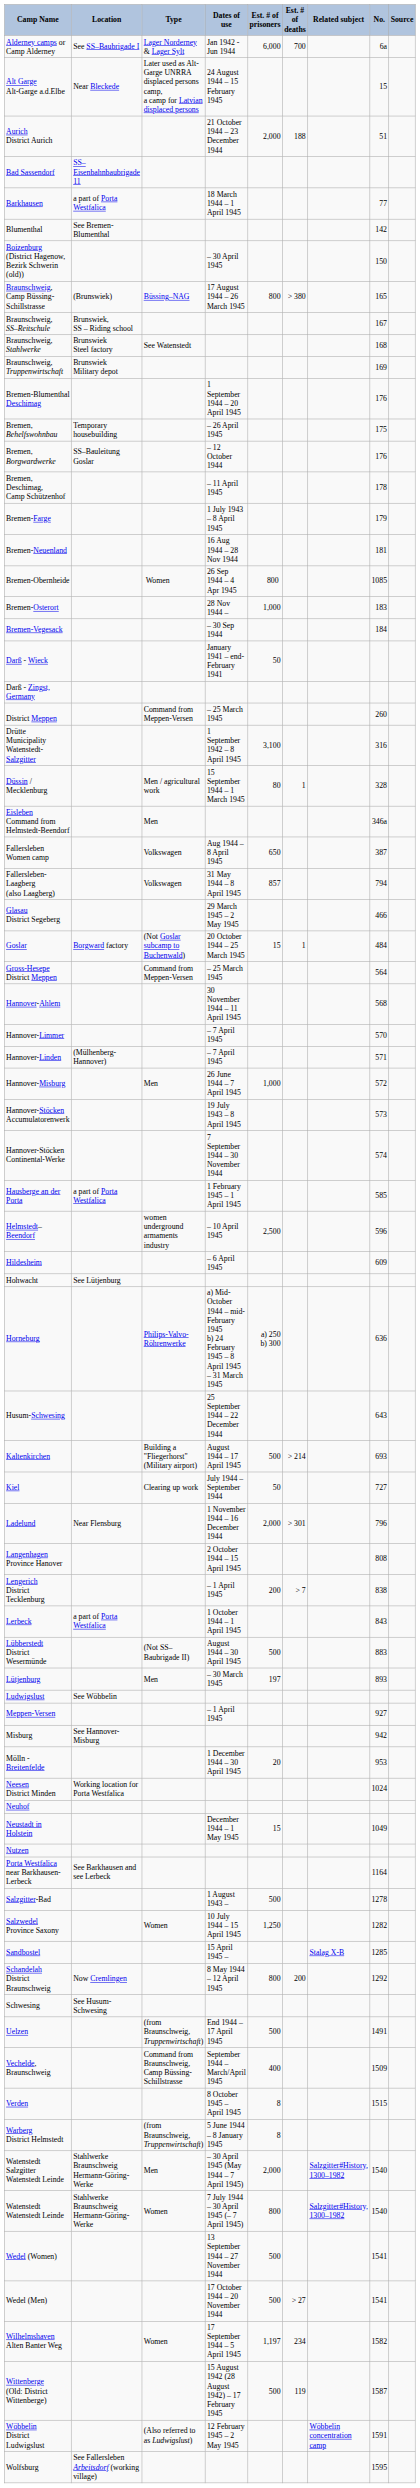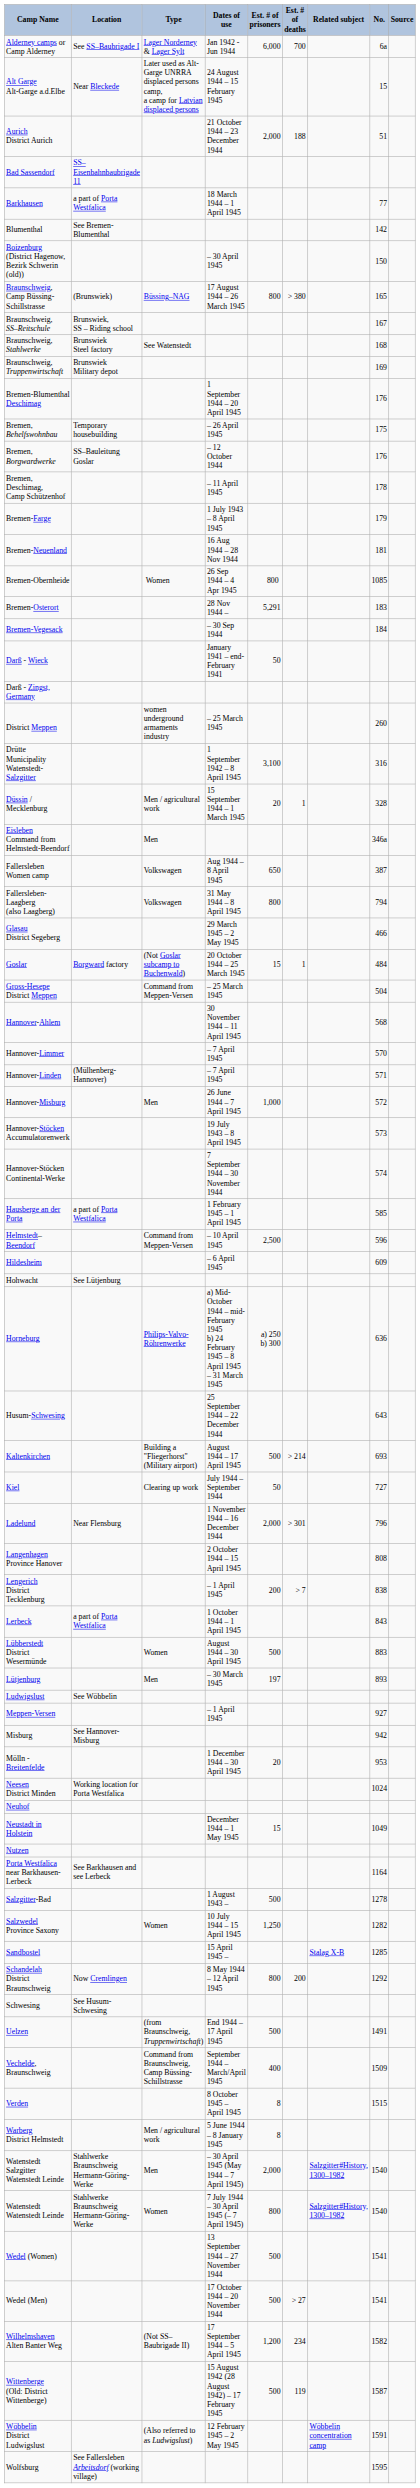(272, 608) 1,000 -> (272, 608) 5,291
(168, 714) Command from Meppen-Versen -> (164, 723) women underground armaments industry
(277, 786) 80 -> (277, 804) 20
(275, 884) 857 -> (275, 902) 800
(381, 973) 564 -> (381, 991) 504
(164, 1232) women underground armaments industry -> (168, 1241) Command from Meppen-Versen
(166, 1653) (Not SS–Baubrigade II) -> (156, 1653) Women
(174, 2135) (from Braunschweig, Truppenwirtschaft) -> (172, 2135) Men / agricultural work
(156, 2341) Women -> (166, 2341) (Not SS–Baubrigade II)
(272, 2341) 1,197 -> (272, 2341) 1,200
